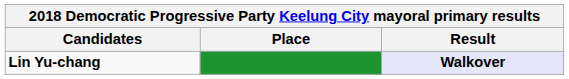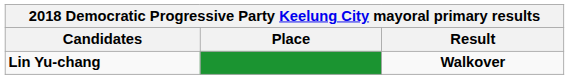(473, 62) lavender background -> (473, 62) no background
